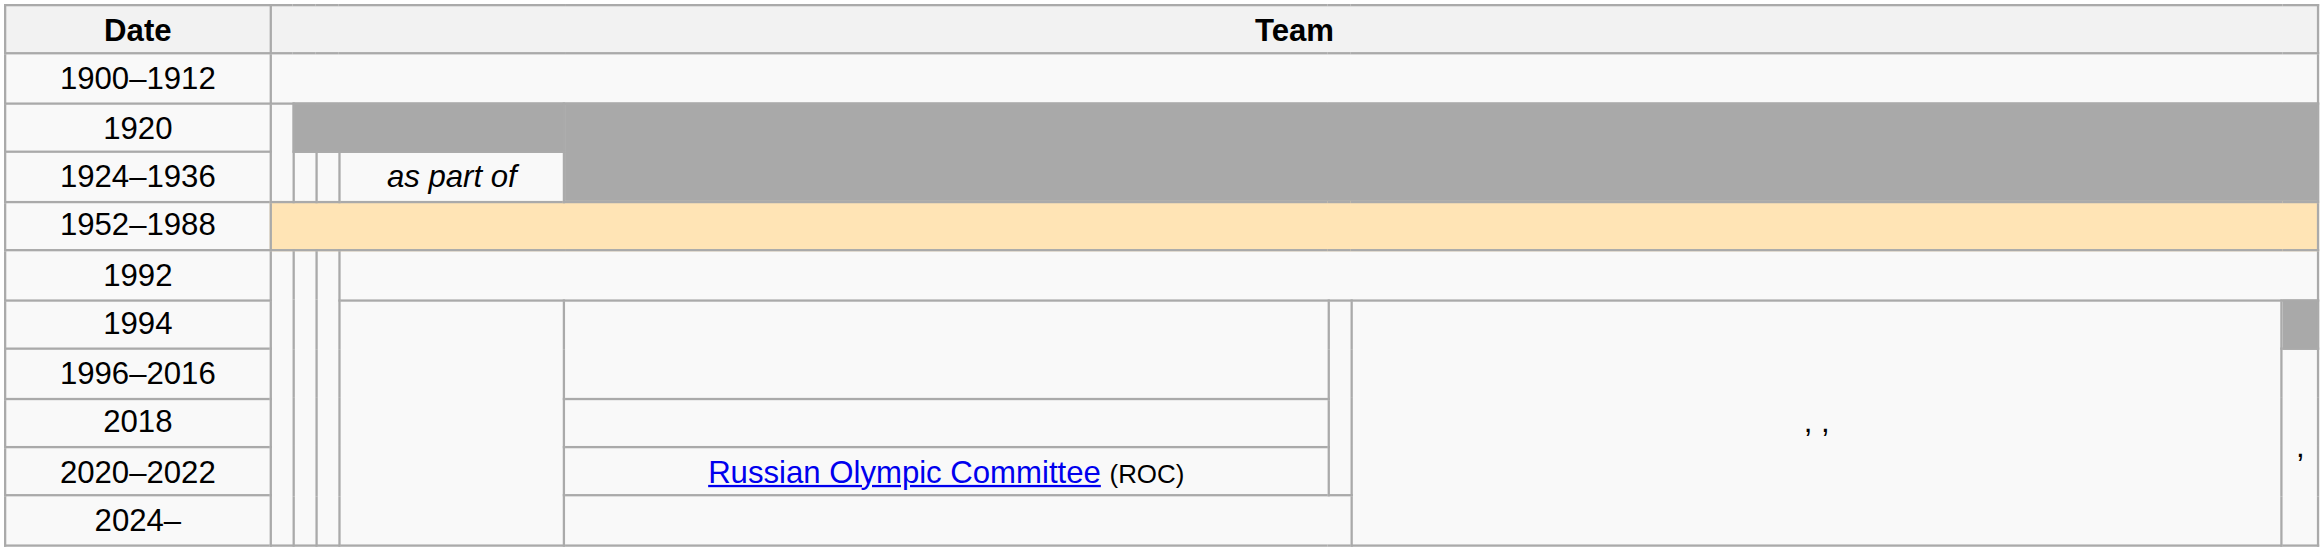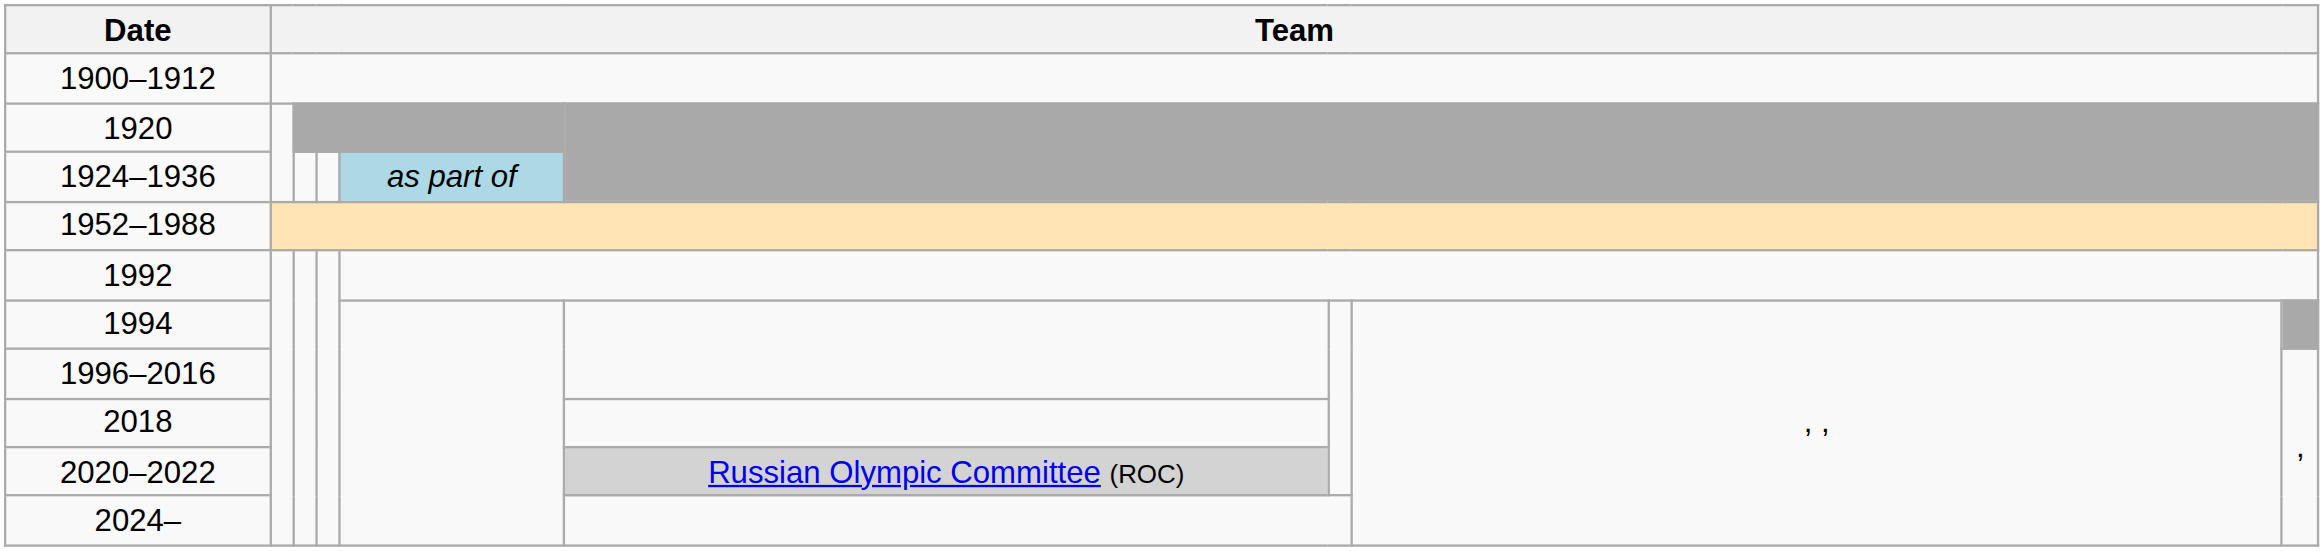(452, 177) no background -> (452, 177) lightblue background
(946, 471) no background -> (946, 471) lightgrey background
